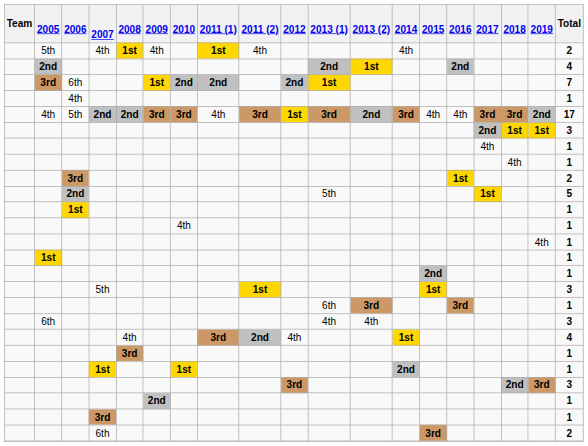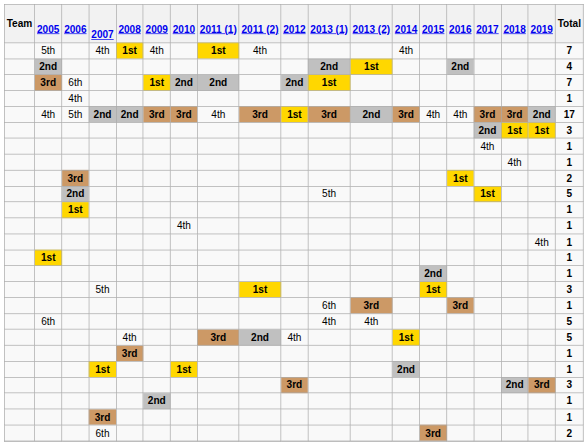(569, 51) 2 -> (569, 51) 7
(569, 322) 3 -> (569, 322) 5
(569, 338) 4 -> (569, 338) 5
